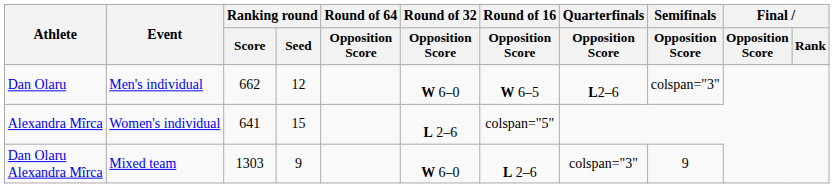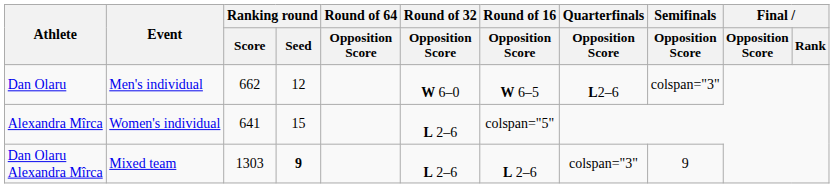(298, 164) normal -> (298, 164) bold
(440, 172) W 6–0 -> (440, 172) L 2–6
